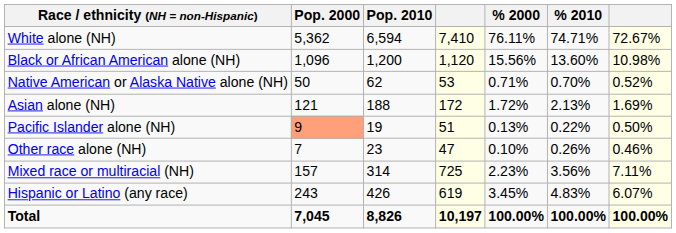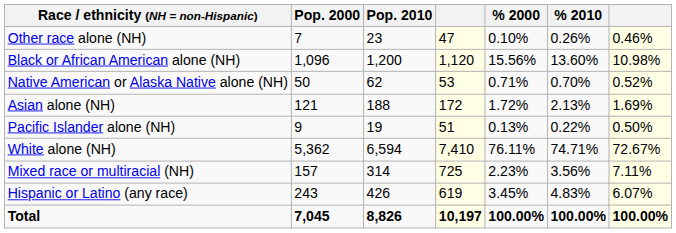rows swapped: (62, 37) <-> (77, 149)
(298, 127) lightsalmon background -> (298, 127) no background
